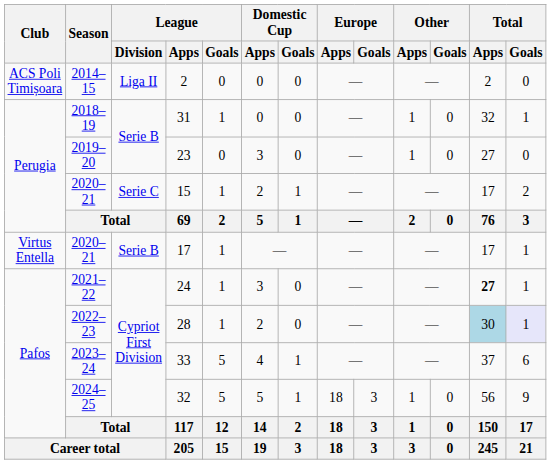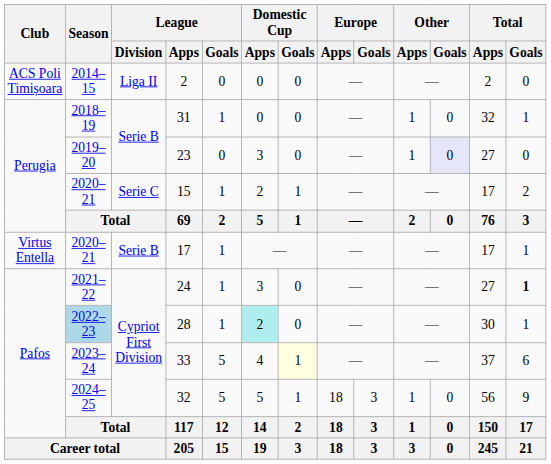(450, 155) no background -> (450, 155) lavender background
(488, 287) bold -> (488, 287) normal
(526, 287) normal -> (526, 287) bold
(89, 324) no background -> (89, 324) lightblue background
(260, 324) no background -> (260, 324) paleturquoise background
(488, 324) lightblue background -> (488, 324) no background
(526, 324) lavender background -> (526, 324) no background
(298, 361) no background -> (298, 361) lightyellow background
